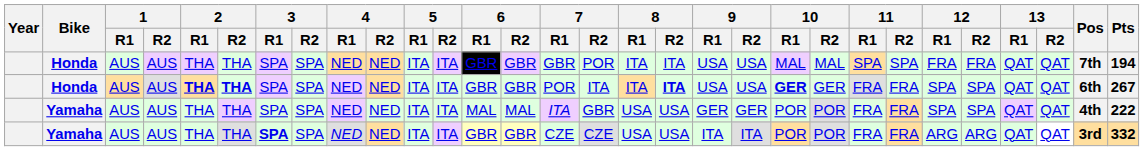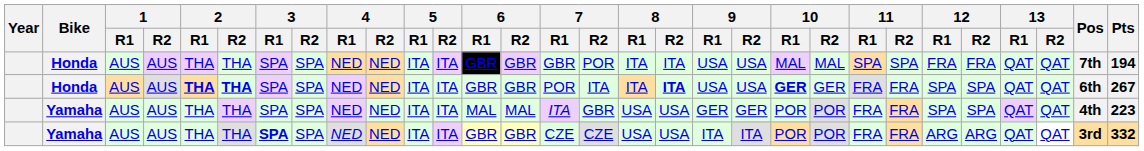(1123, 110) 222 -> (1123, 110) 223
